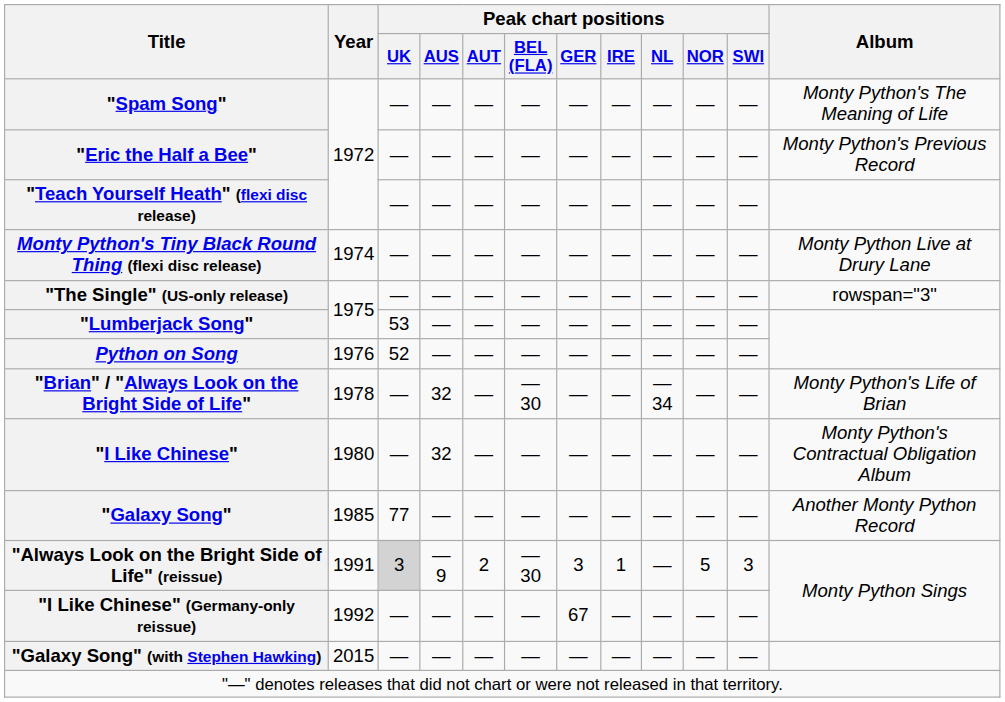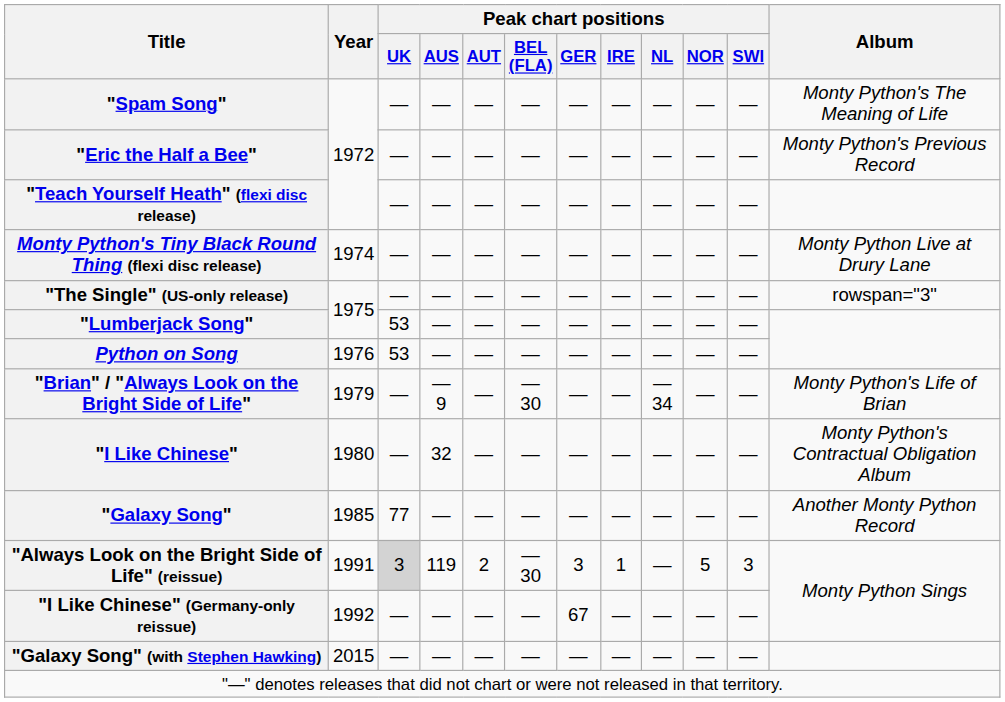(399, 353) 52 -> (399, 353) 53
(354, 393) 1978 -> (354, 393) 1979
(441, 393) 32 -> (441, 393) — 9
(441, 565) — 9 -> (441, 565) 119
